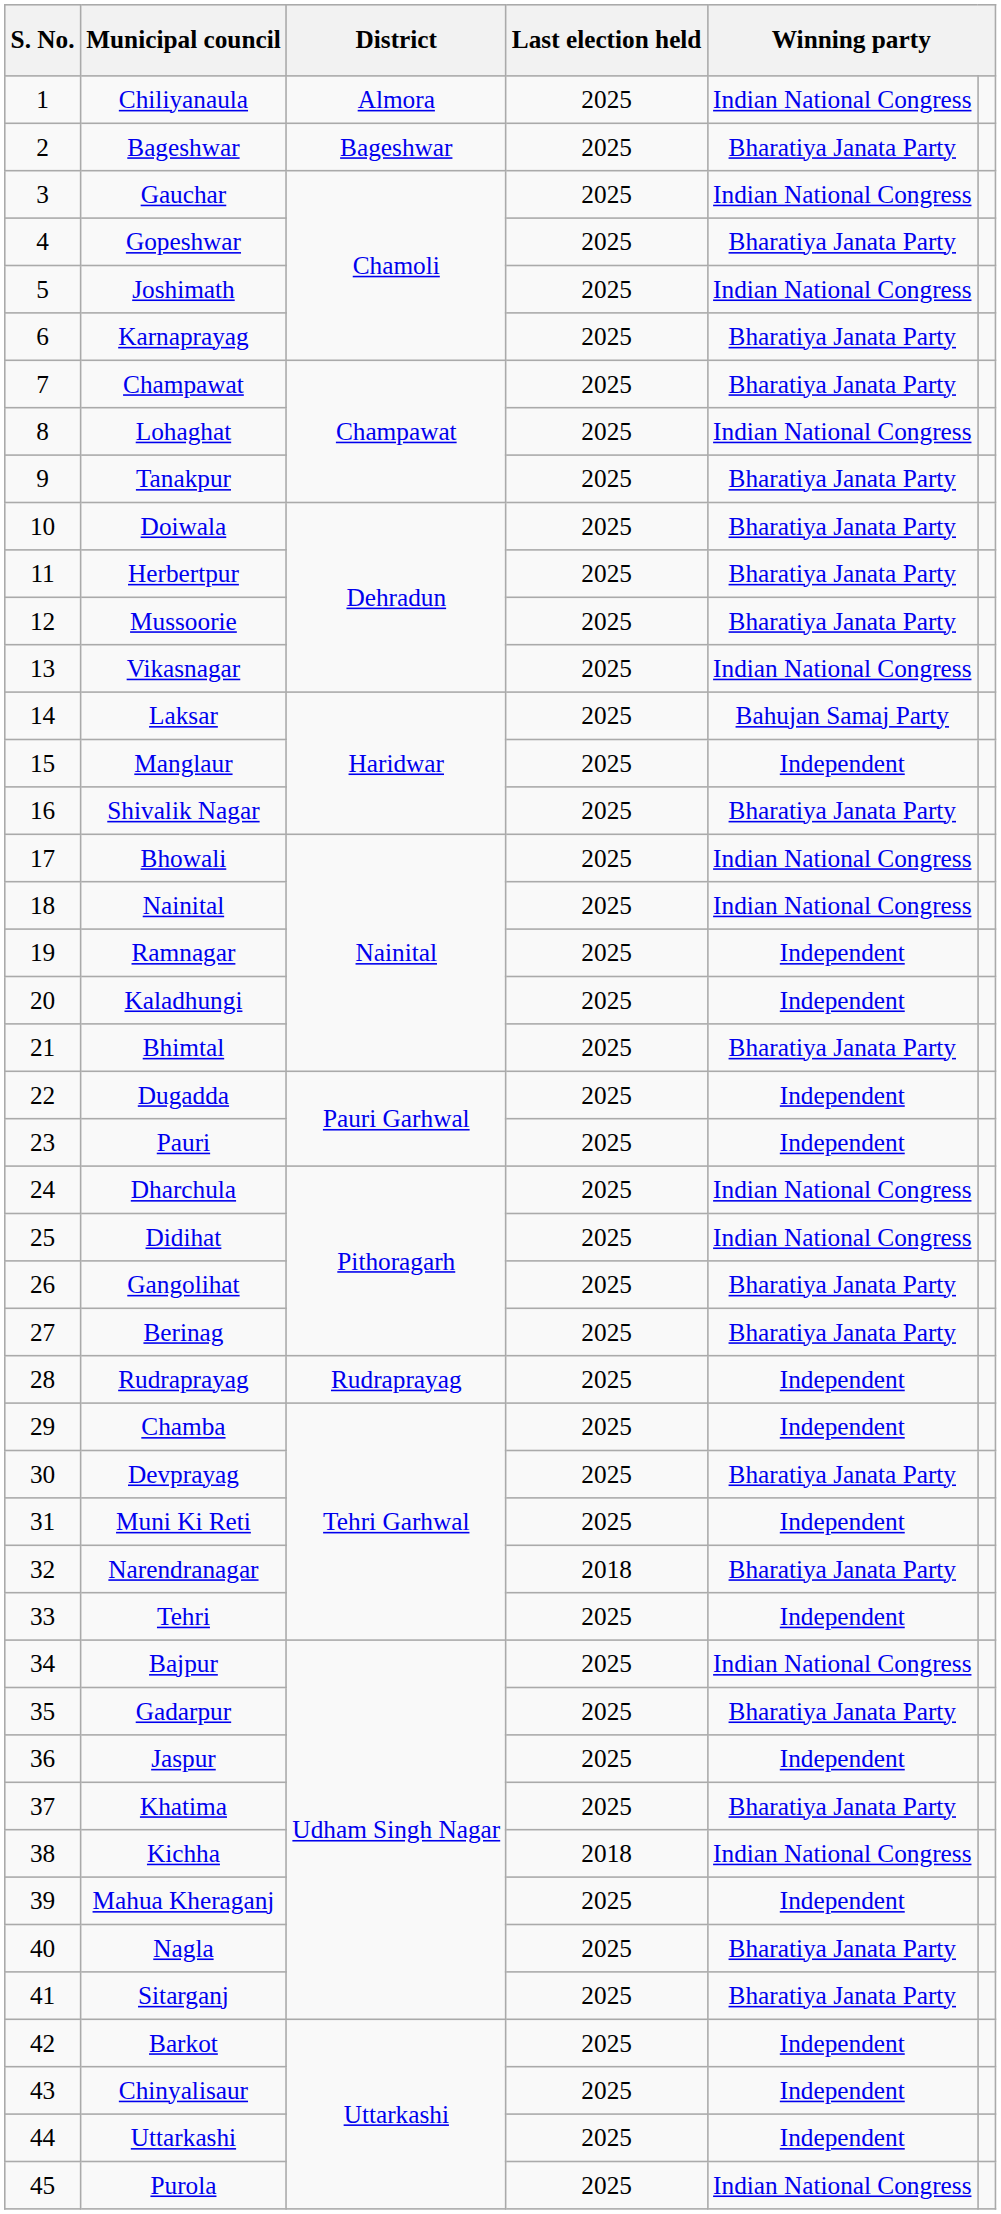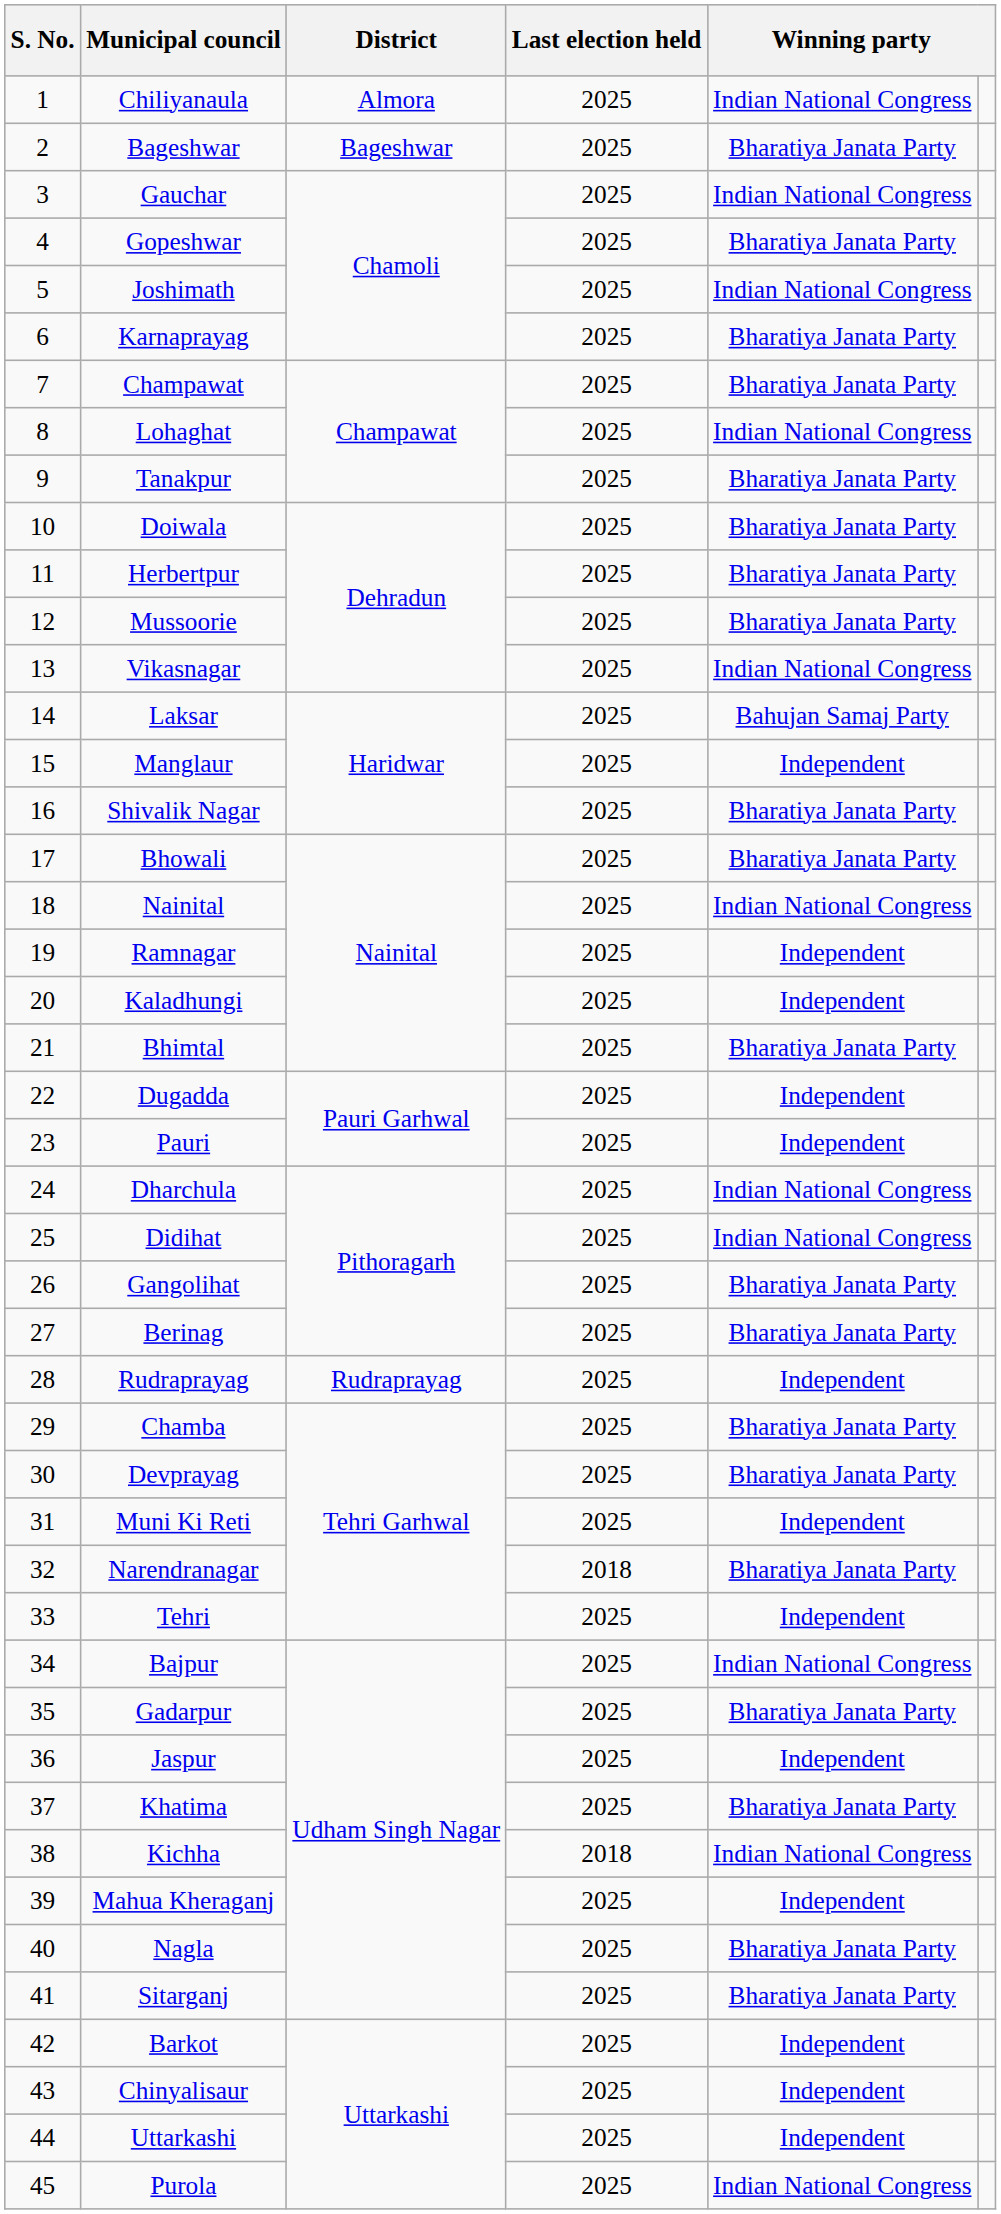(842, 857) Indian National Congress -> (842, 857) Bharatiya Janata Party
(842, 1426) Independent -> (842, 1426) Bharatiya Janata Party
